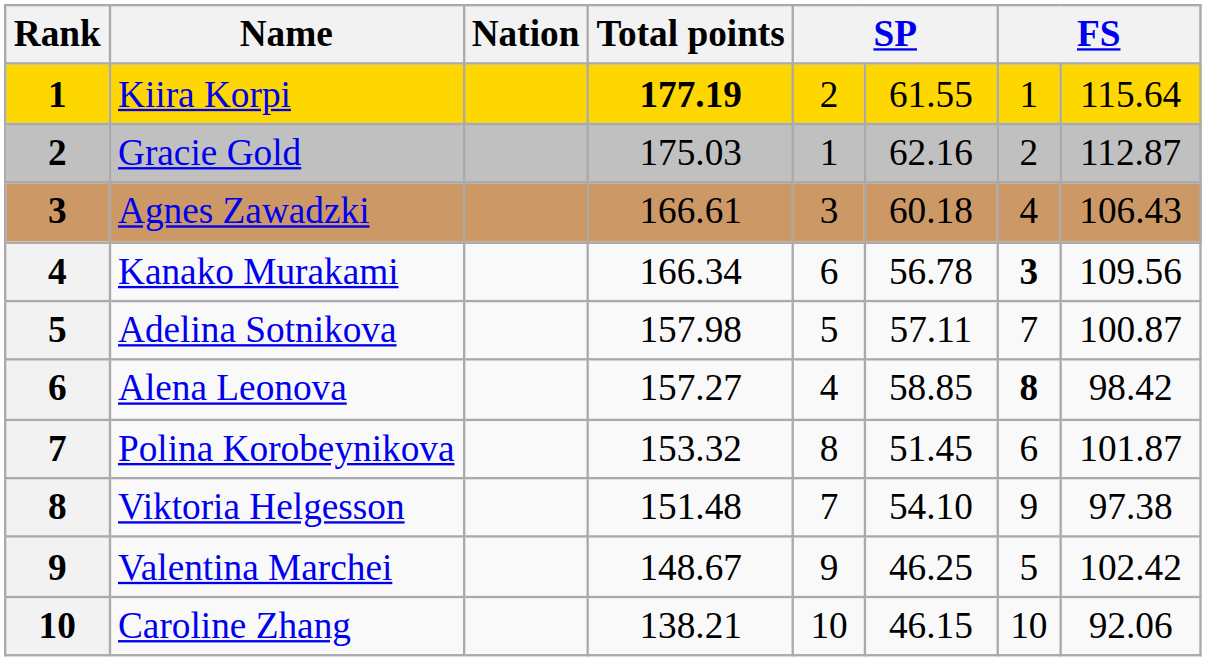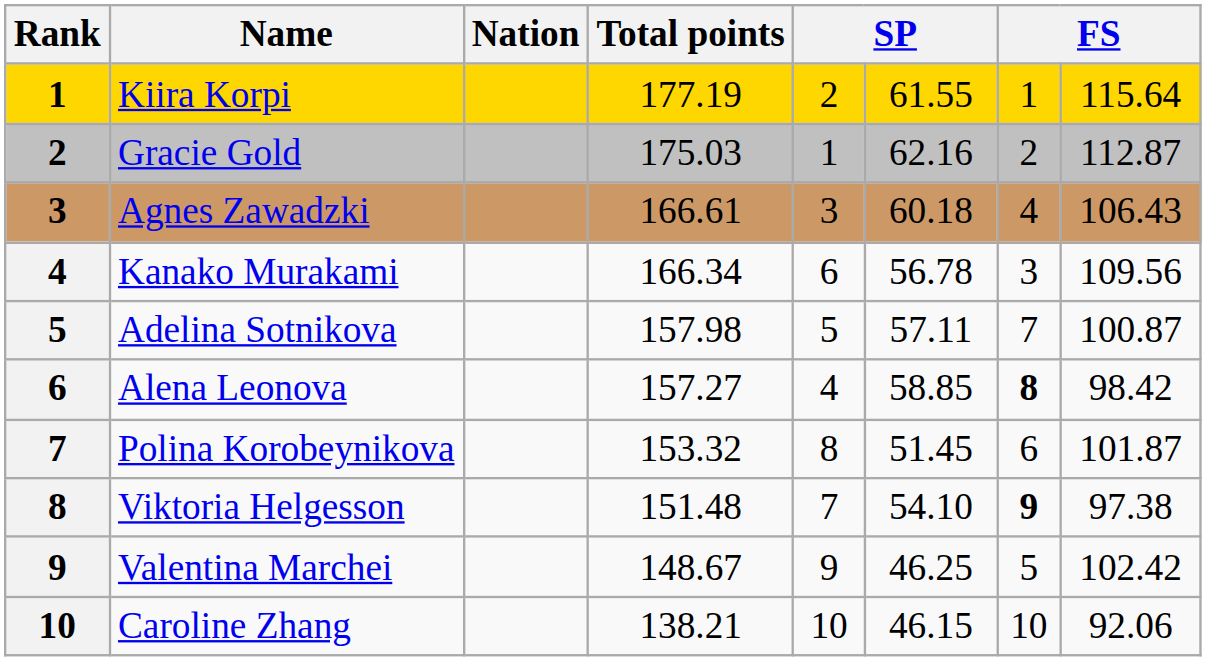(691, 93) bold -> (691, 93) normal
(1029, 270) bold -> (1029, 270) normal
(1029, 507) normal -> (1029, 507) bold
